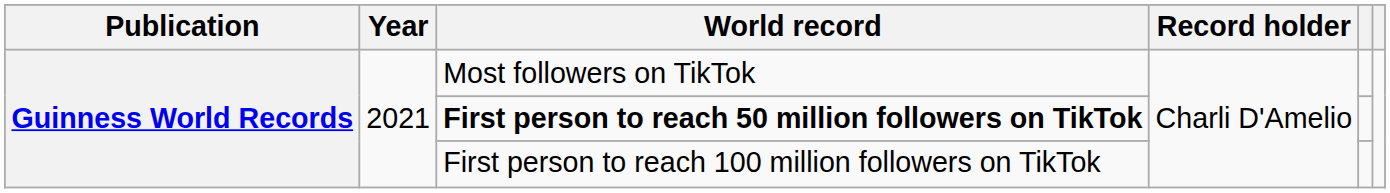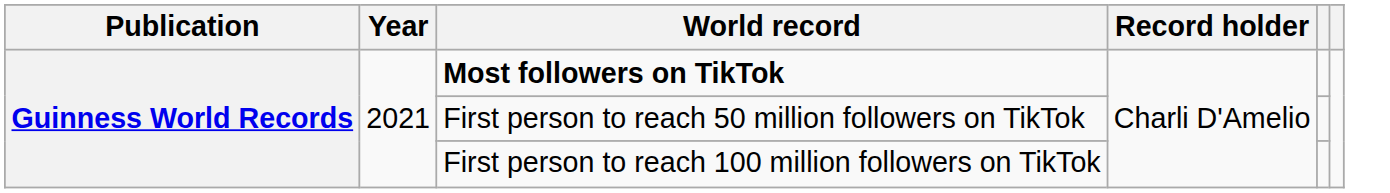(599, 72) normal -> (614, 72) bold
(793, 118) bold -> (764, 118) normal
